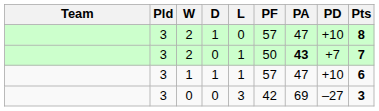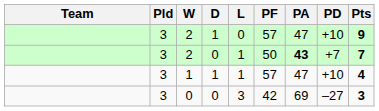(361, 34) 8 -> (361, 34) 9
(361, 75) 6 -> (361, 75) 4
